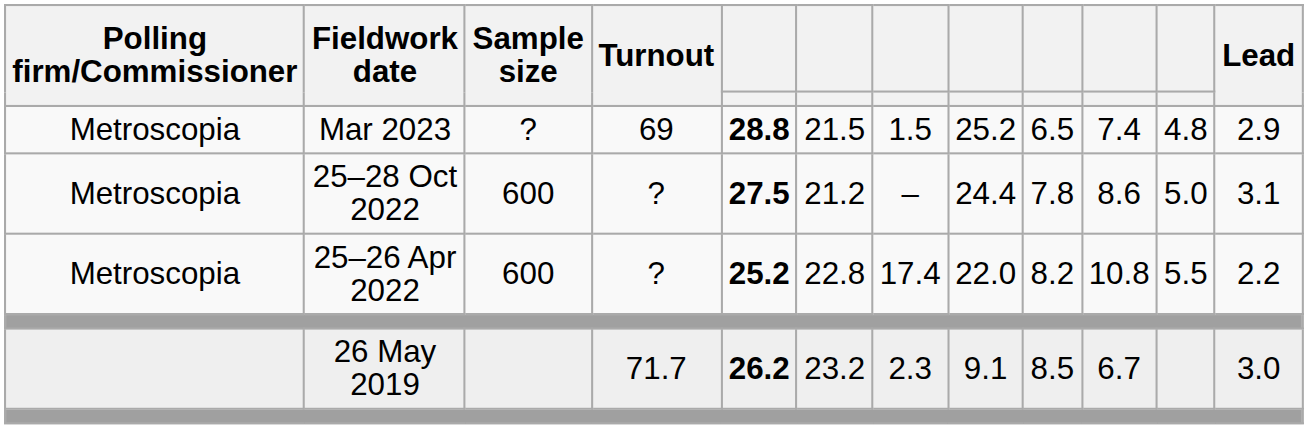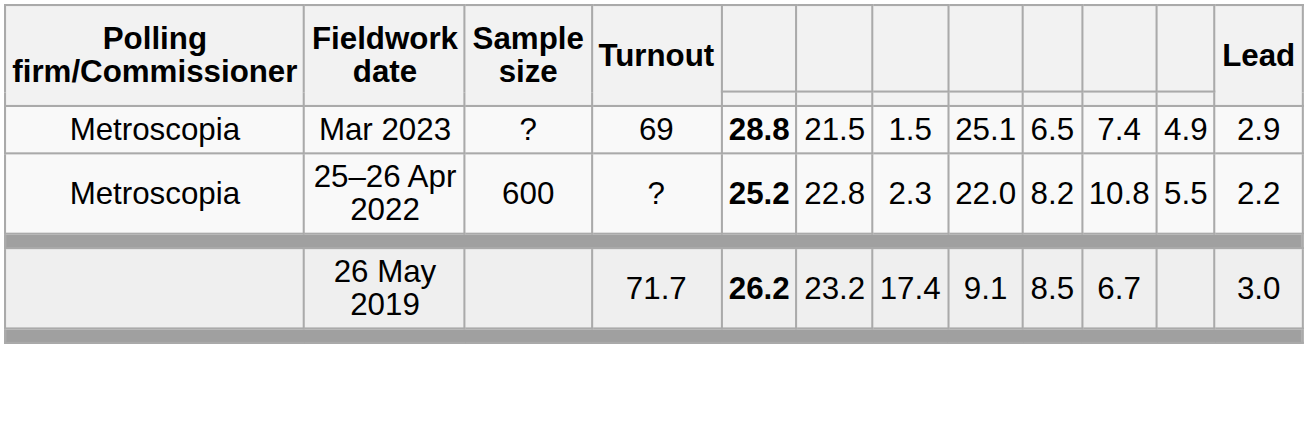(986, 129) 25.2 -> (986, 129) 25.1
(1186, 129) 4.8 -> (1186, 129) 4.9
- row: (385, 193)
(910, 273) 17.4 -> (910, 193) 2.3
(910, 368) 2.3 -> (910, 288) 17.4
